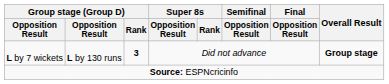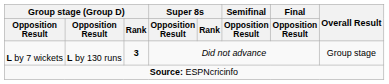(351, 53) bold -> (351, 53) normal
